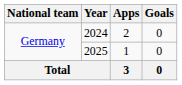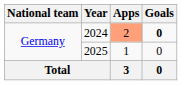(126, 32) no background -> (126, 32) lightsalmon background
(159, 32) normal -> (159, 32) bold
